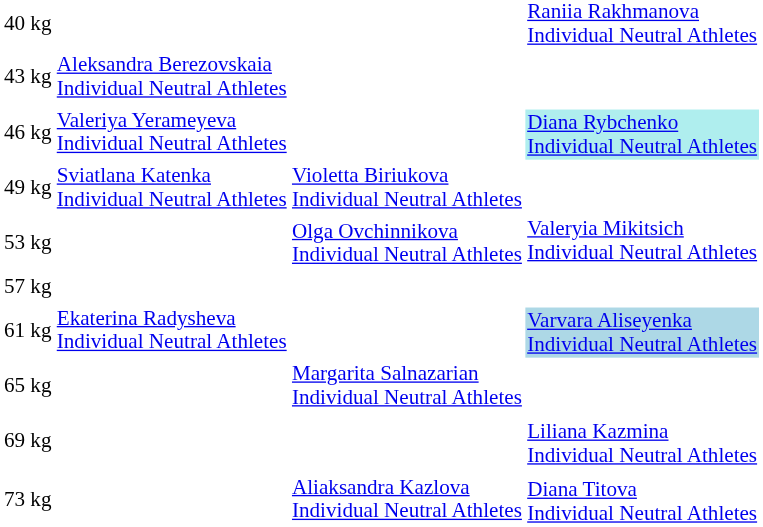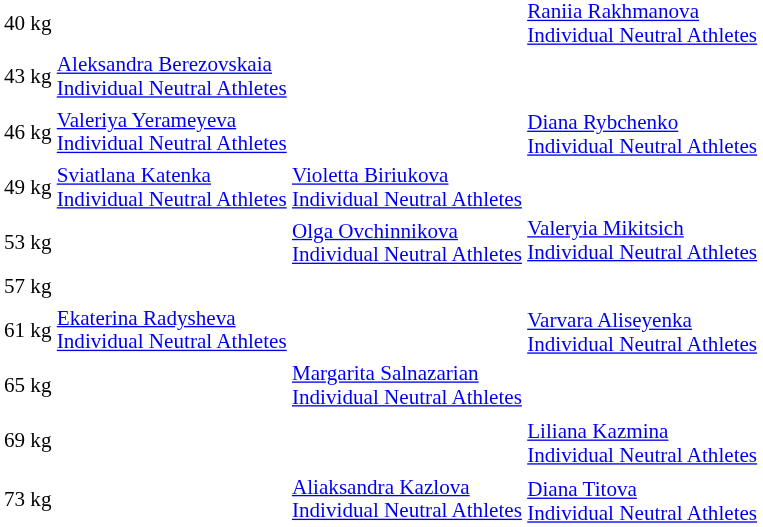(642, 134) paleturquoise background -> (642, 134) no background
(642, 332) lightblue background -> (642, 332) no background
